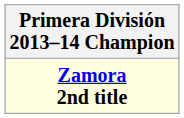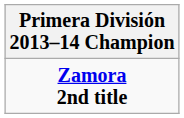(92, 85) lightyellow background -> (92, 85) no background
